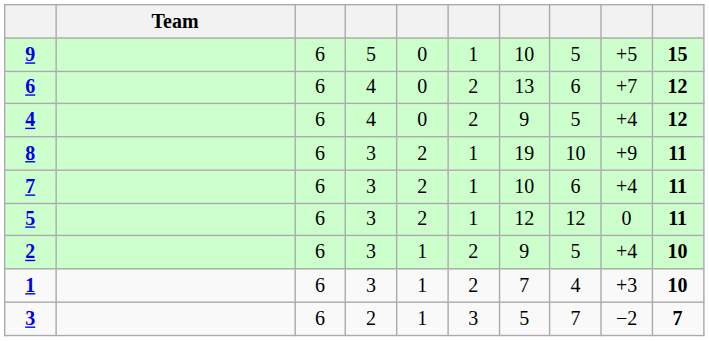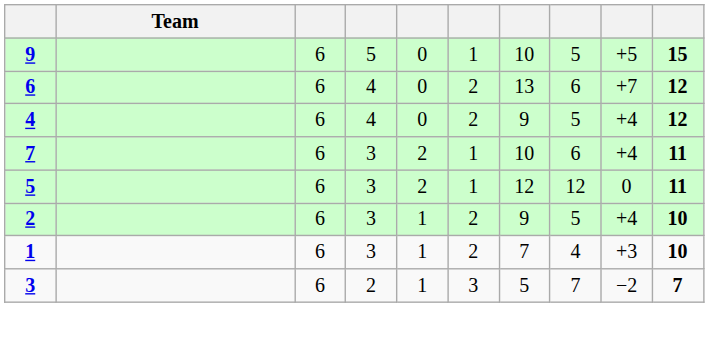- row: (30, 153)
